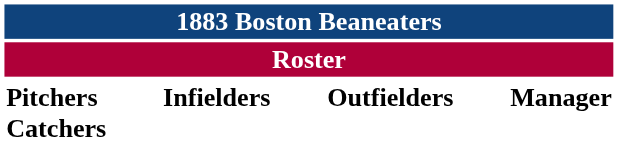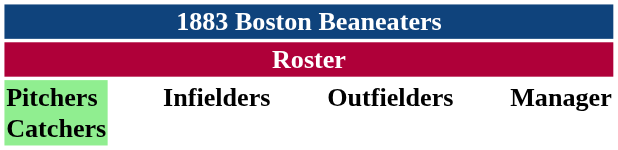(56, 112) no background -> (56, 112) lightgreen background
